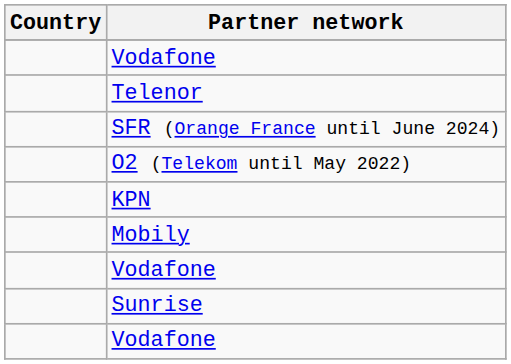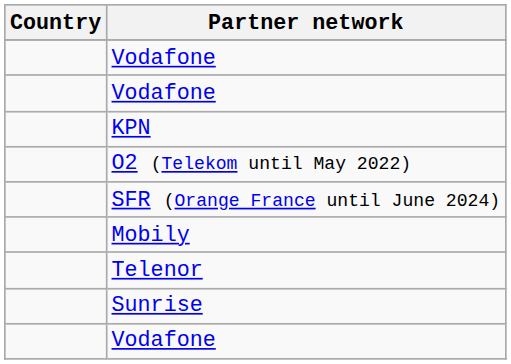(157, 93) Telenor -> (164, 93) Vodafone
(306, 129) SFR (Orange France until June 2024) -> (131, 129) KPN
(131, 199) KPN -> (306, 199) SFR (Orange France until June 2024)
(164, 270) Vodafone -> (157, 270) Telenor
